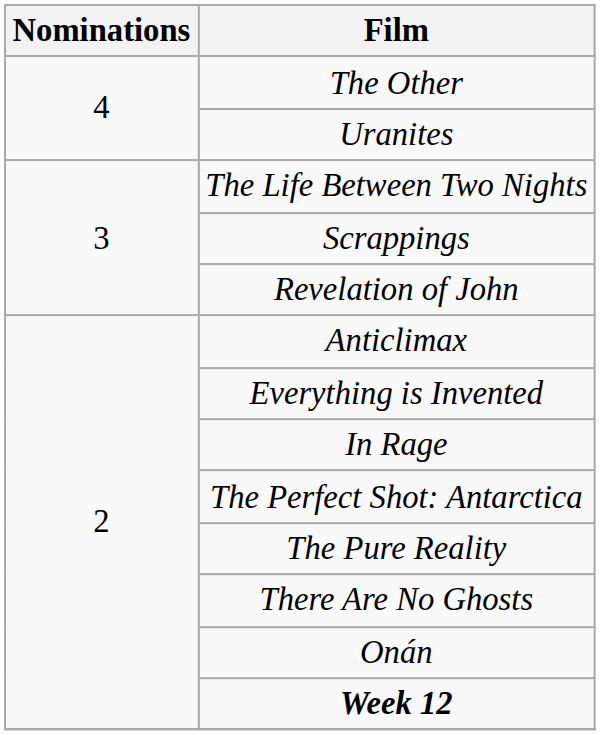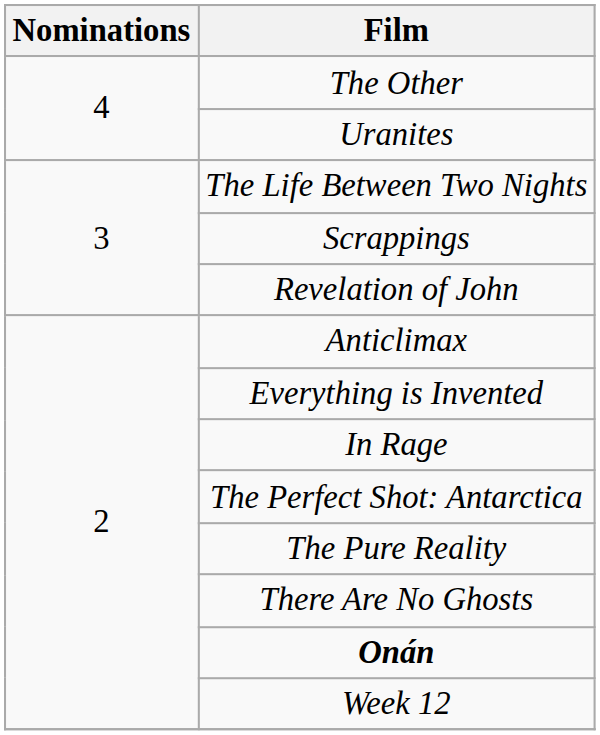(396, 651) normal -> (396, 651) bold
(396, 703) bold -> (396, 703) normal
